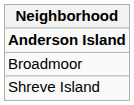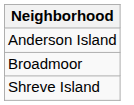(67, 40) bold -> (62, 40) normal
